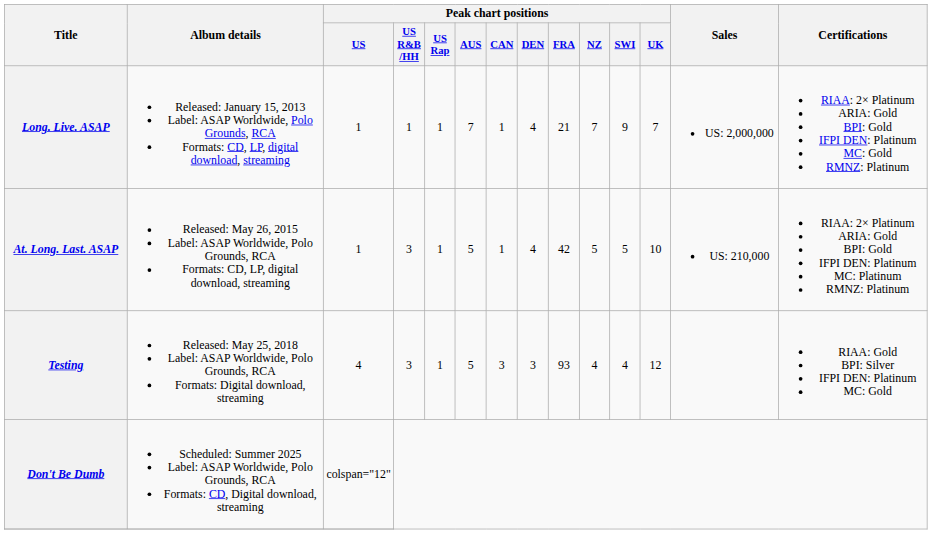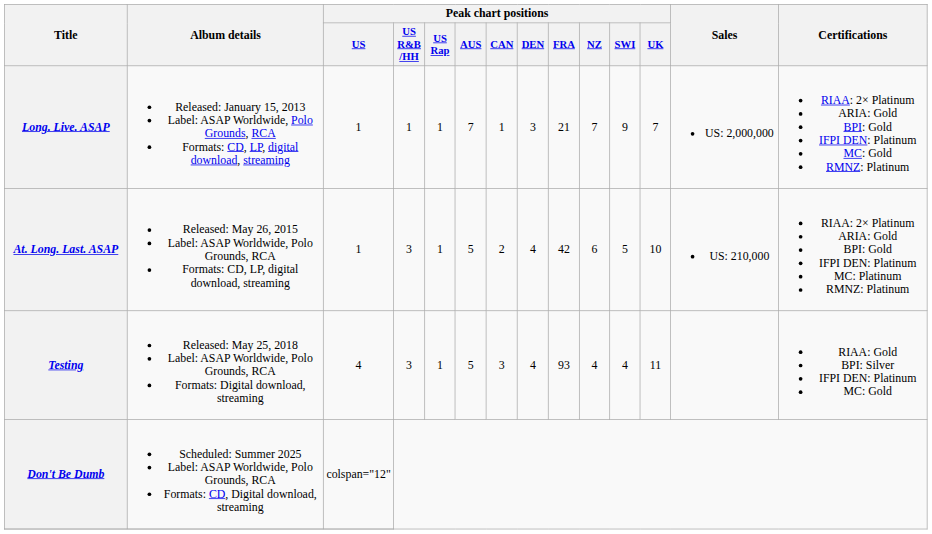(533, 127) 4 -> (533, 127) 3
(502, 249) 1 -> (502, 249) 2
(594, 249) 5 -> (594, 249) 6
(533, 365) 3 -> (533, 365) 4
(655, 365) 12 -> (655, 365) 11
